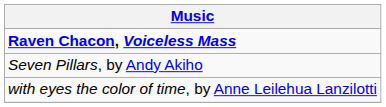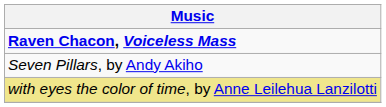(192, 89) no background -> (192, 89) khaki background
